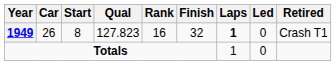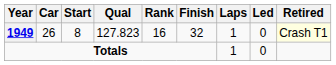(233, 32) bold -> (233, 32) normal
(303, 32) no background -> (303, 32) lightyellow background
